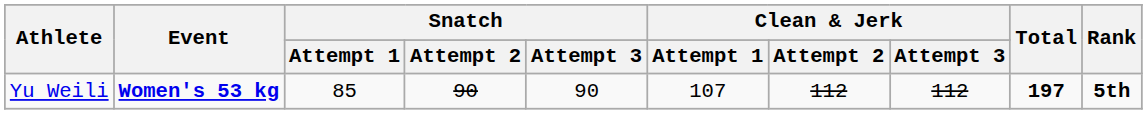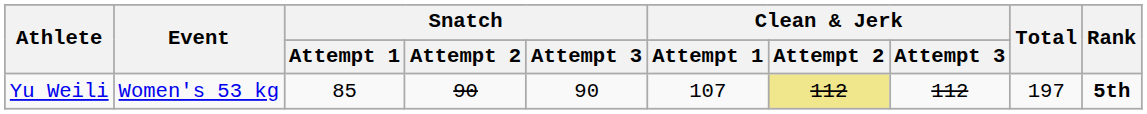(199, 91) bold -> (199, 91) normal
(829, 91) no background -> (829, 91) khaki background
(1046, 91) bold -> (1046, 91) normal
